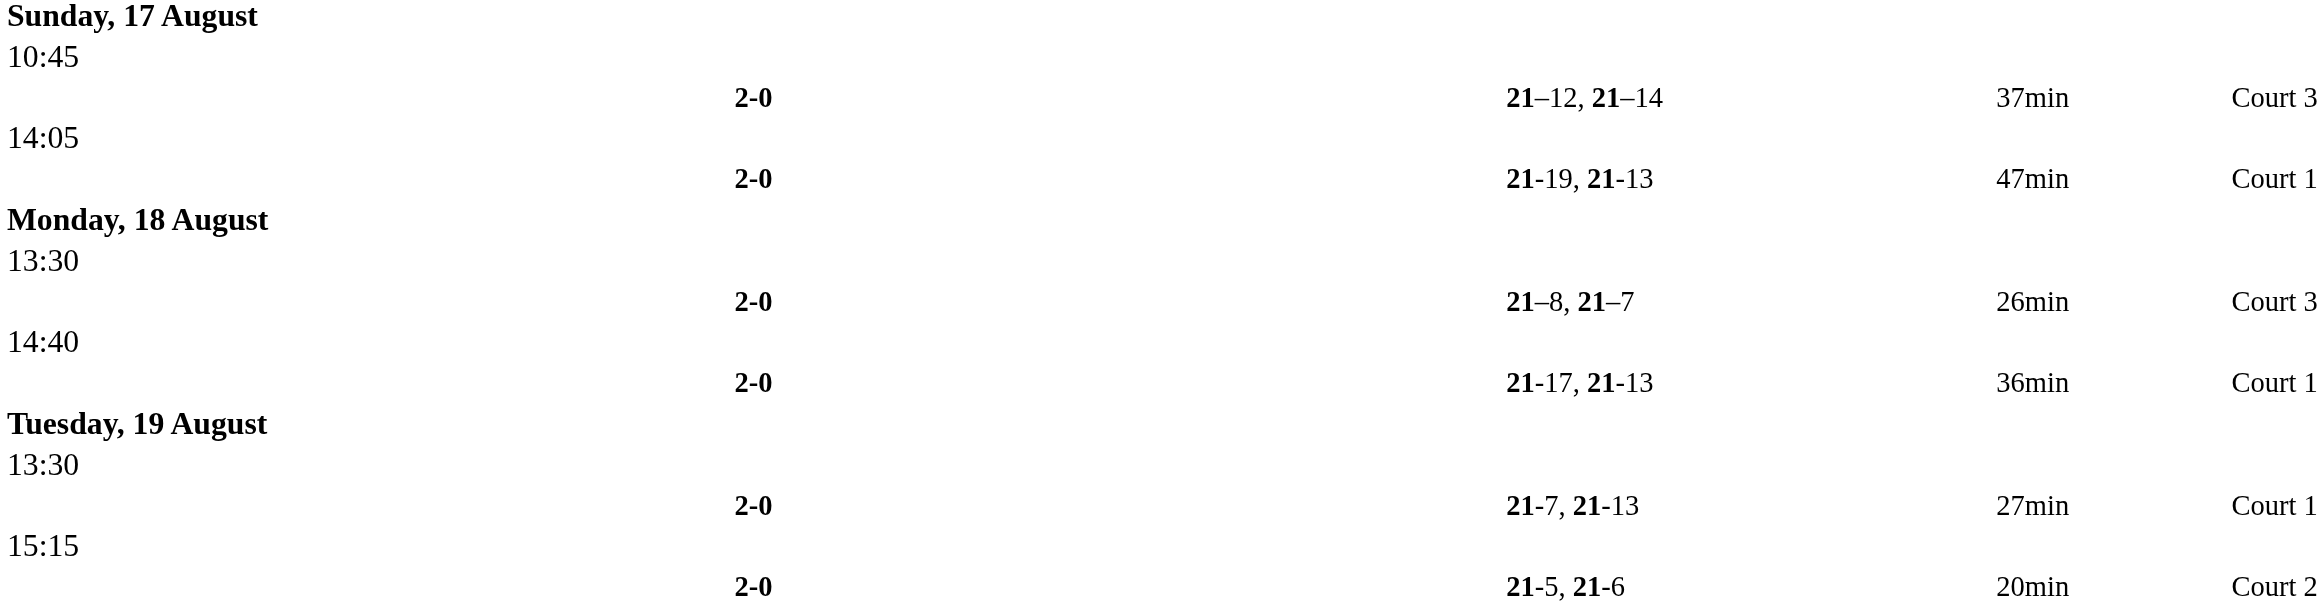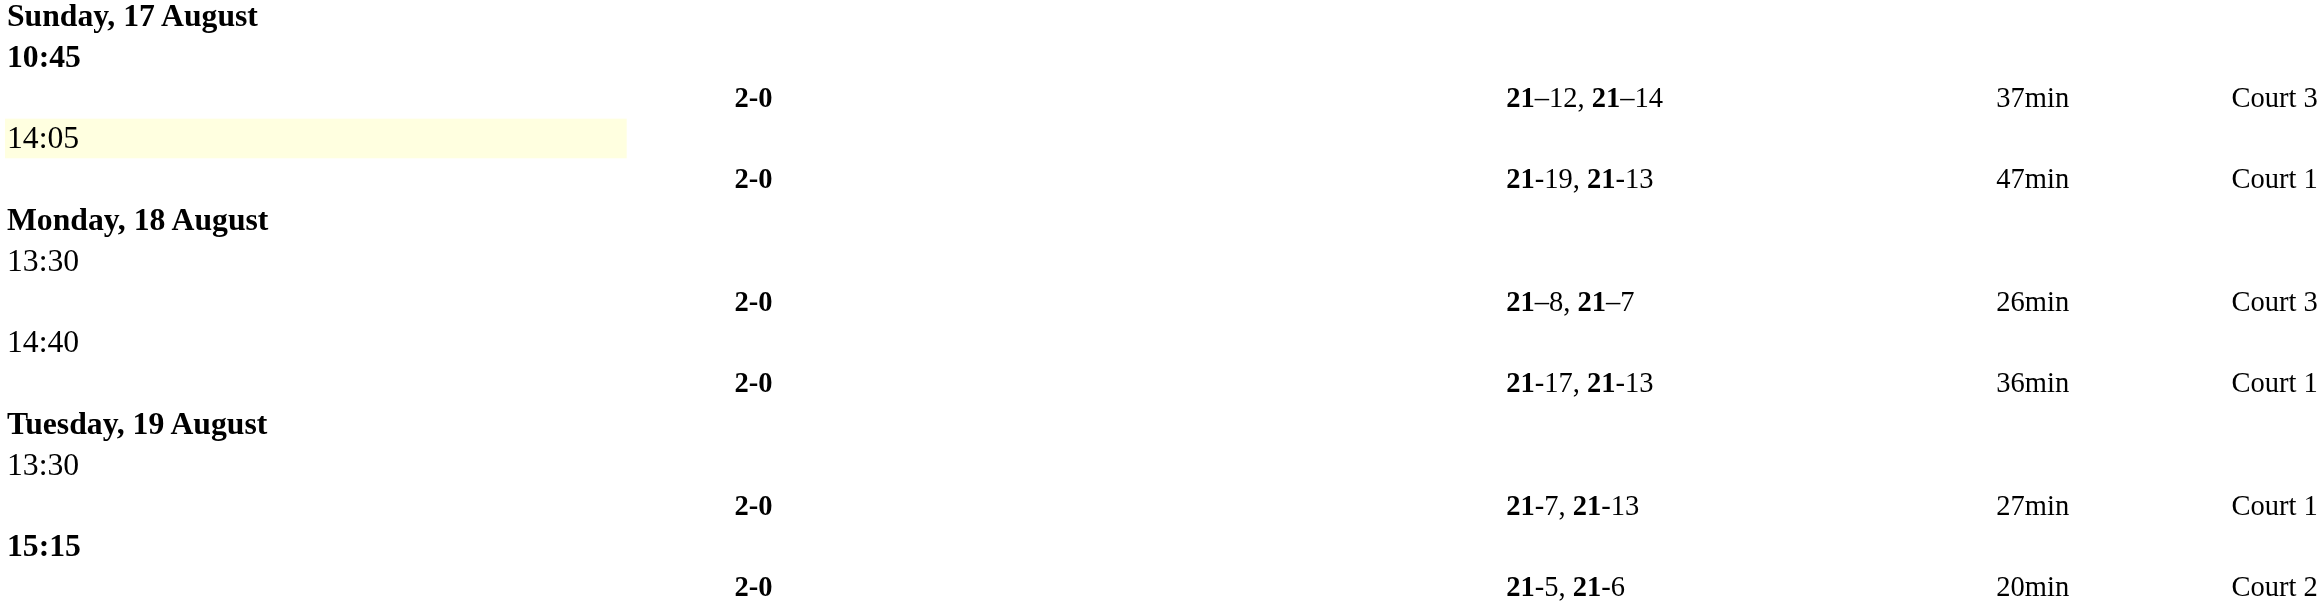(43, 56) normal -> (44, 56) bold
(43, 137) no background -> (43, 137) lightyellow background
(43, 545) normal -> (44, 545) bold
